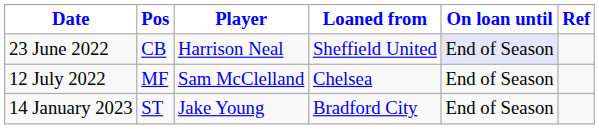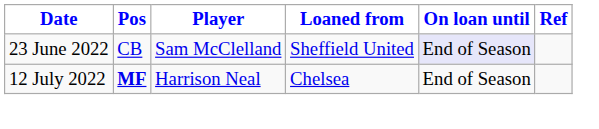(231, 49) Harrison Neal -> (218, 49) Sam McClelland
(155, 78) normal -> (132, 78) bold
(241, 78) Sam McClelland -> (208, 78) Harrison Neal
- row: (71, 108)
